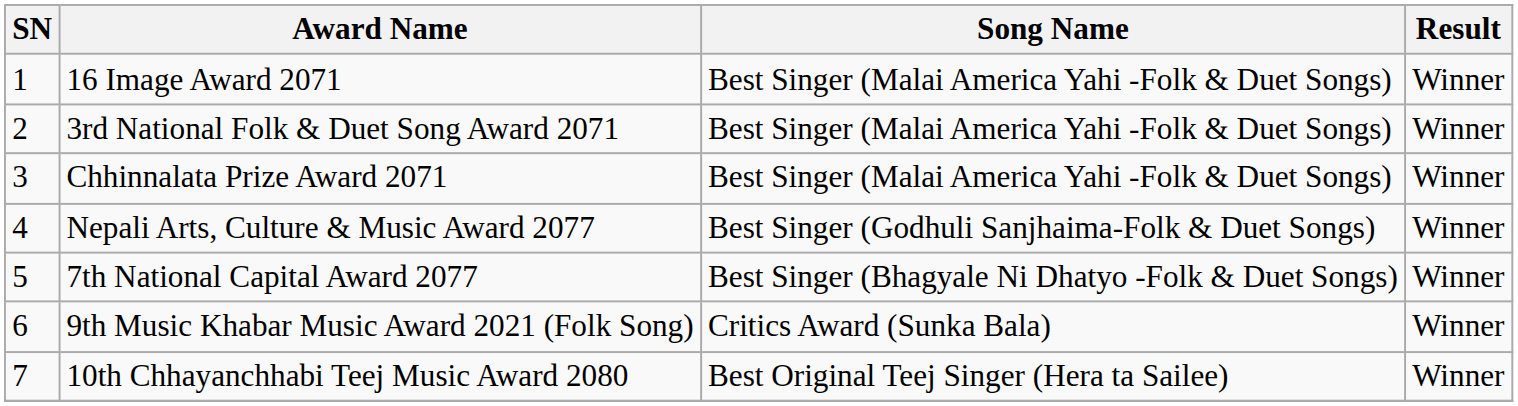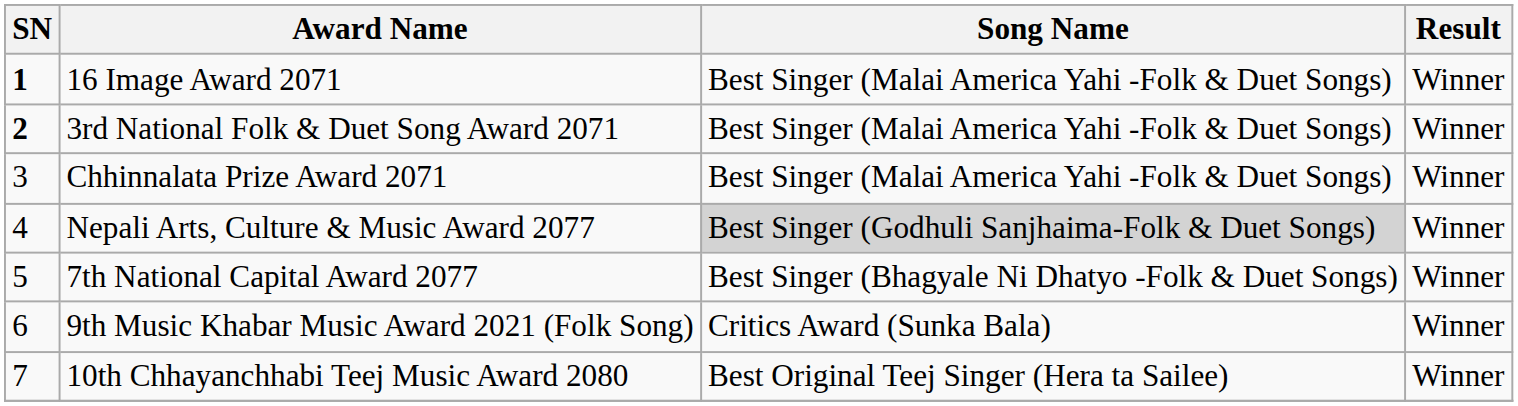(20, 78) normal -> (20, 78) bold
(20, 128) normal -> (20, 128) bold
(1042, 227) no background -> (1042, 227) lightgrey background
